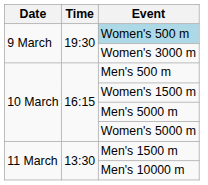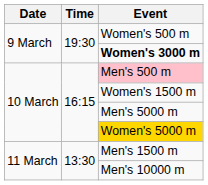(145, 33) lightblue background -> (145, 33) no background
(148, 53) normal -> (150, 53) bold
(136, 72) no background -> (136, 72) pink background
(148, 131) no background -> (148, 131) gold background
